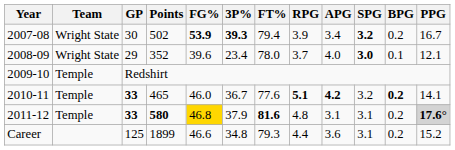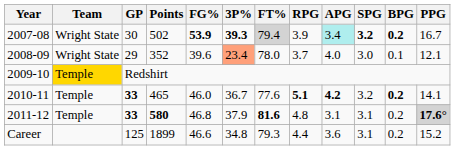(269, 34) no background -> (269, 34) lightgrey background
(333, 34) no background -> (333, 34) paleturquoise background
(396, 34) normal -> (396, 34) bold
(236, 54) no background -> (236, 54) lightsalmon background
(365, 54) bold -> (365, 54) normal
(74, 74) no background -> (74, 74) gold background
(200, 114) gold background -> (200, 114) no background
